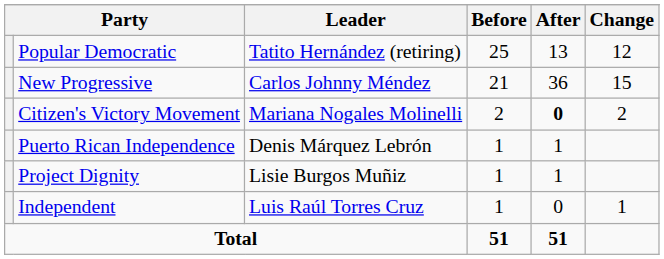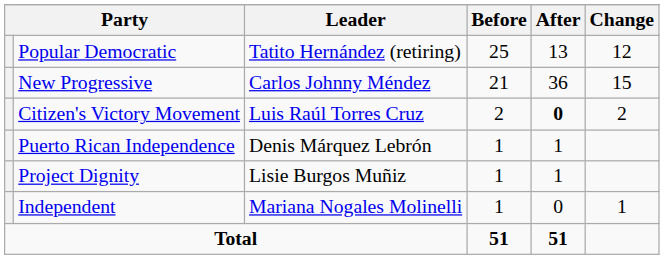(356, 113) Mariana Nogales Molinelli -> (336, 113) Luis Raúl Torres Cruz
(336, 207) Luis Raúl Torres Cruz -> (356, 207) Mariana Nogales Molinelli
